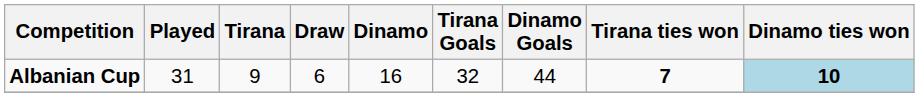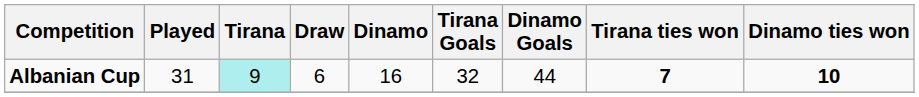(255, 75) no background -> (255, 75) paleturquoise background
(829, 75) lightblue background -> (829, 75) no background
